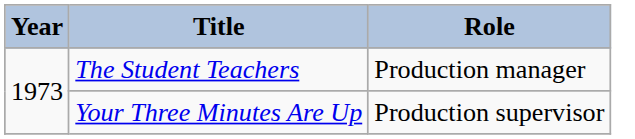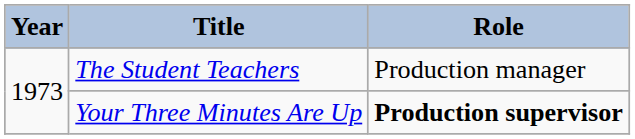(489, 112) normal -> (499, 112) bold
